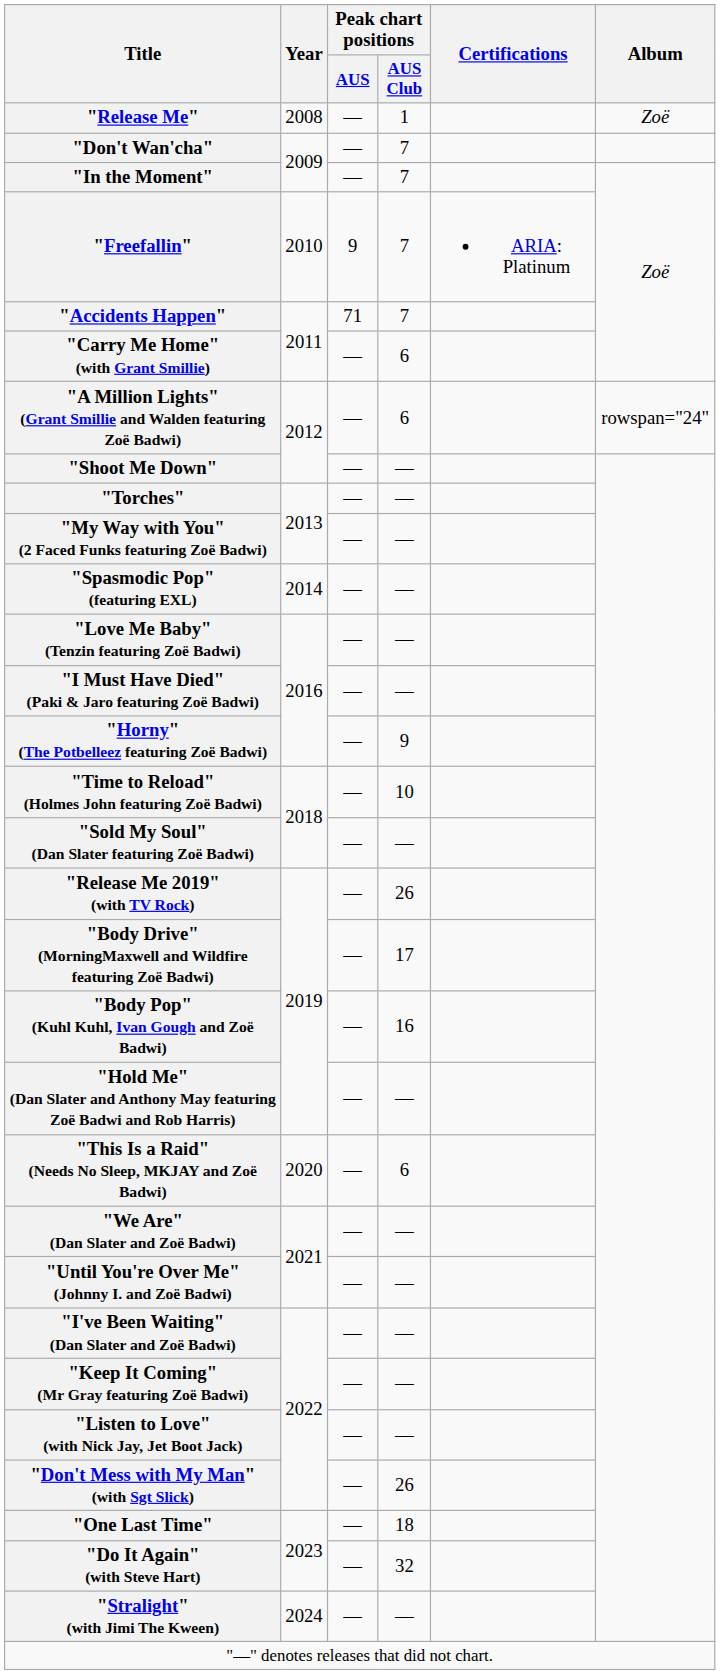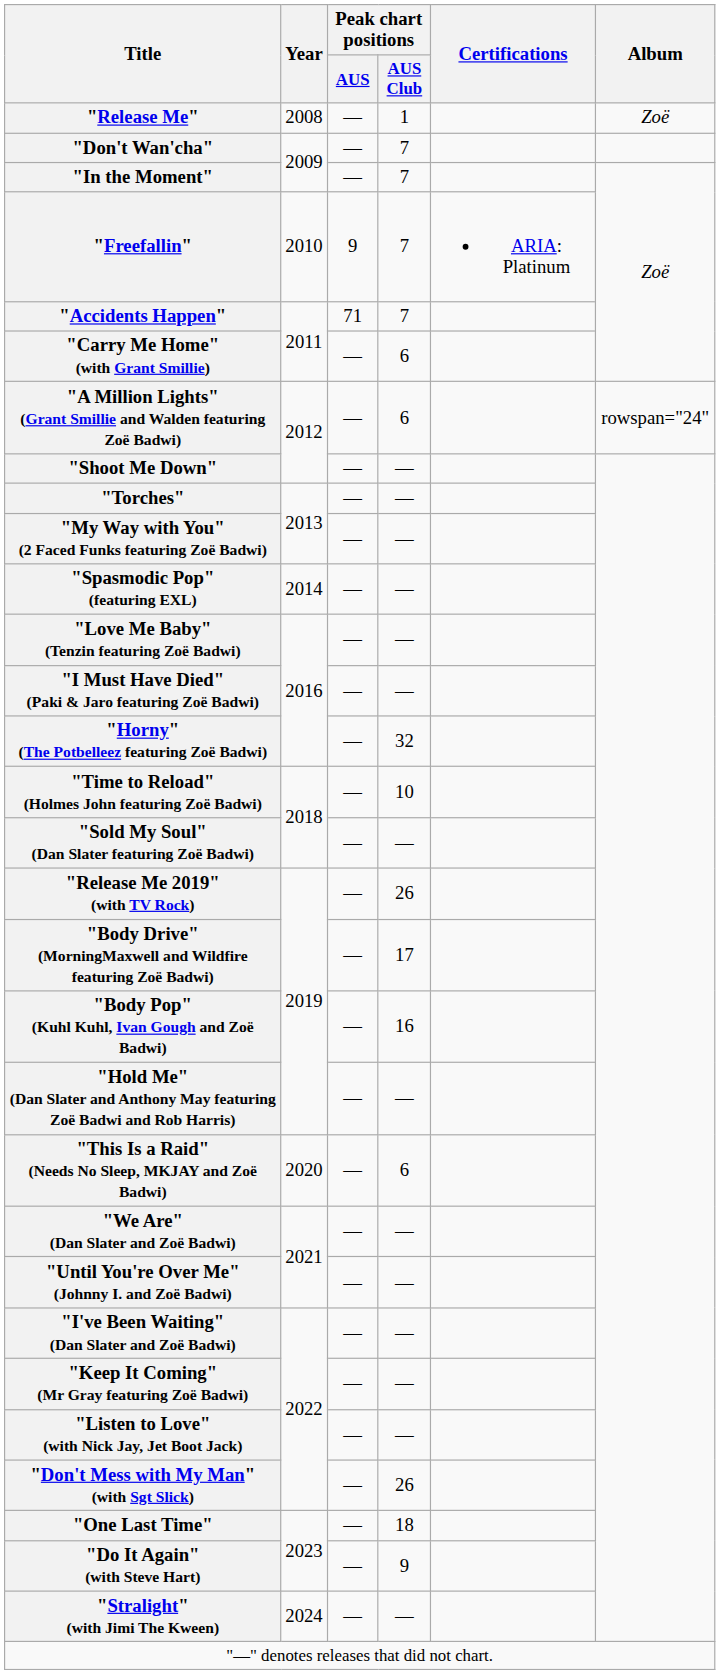(404, 741) 9 -> (404, 741) 32
(404, 1565) 32 -> (404, 1565) 9
